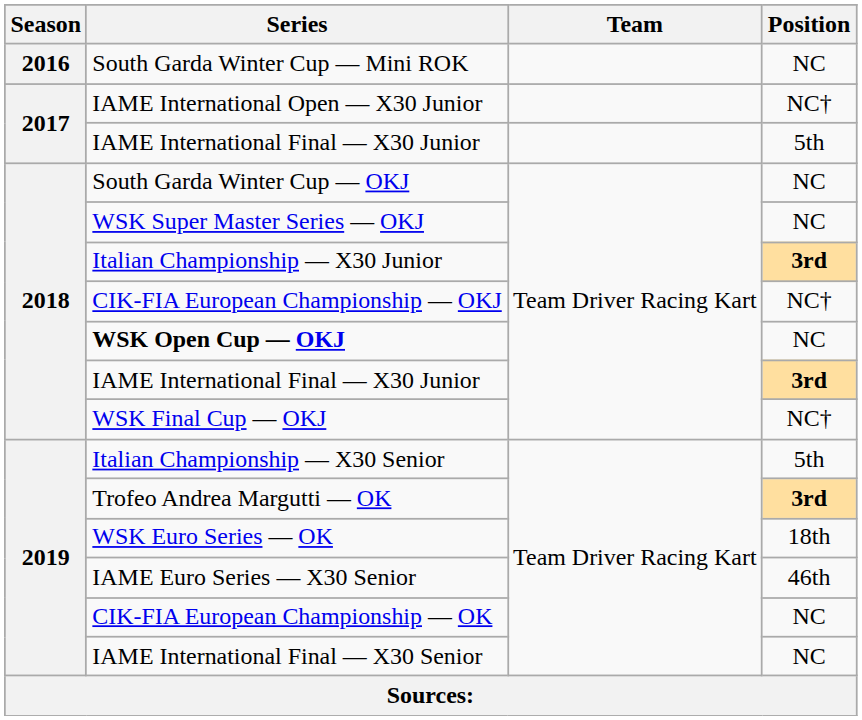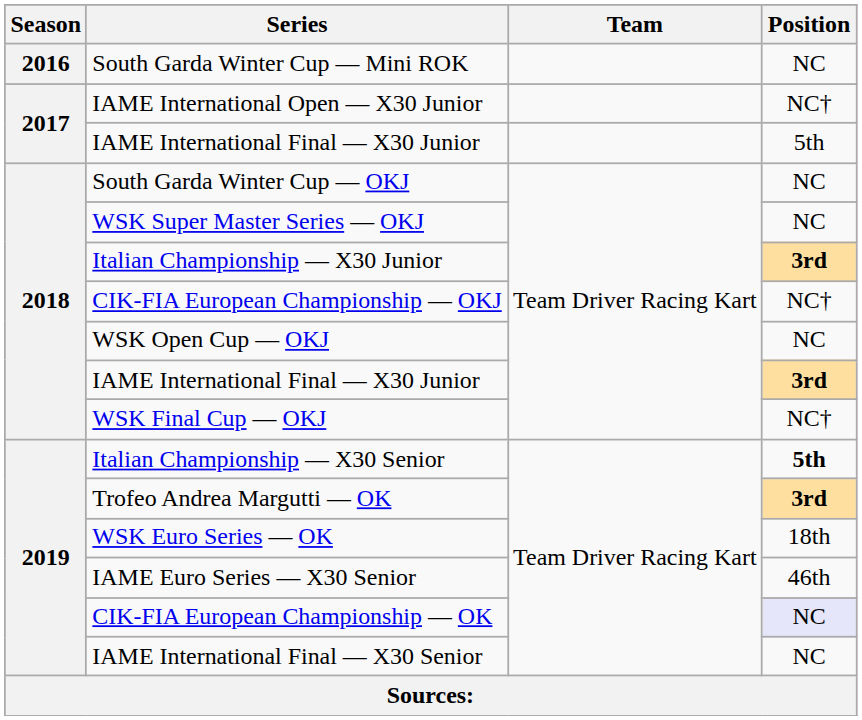(219, 339) bold -> (211, 339) normal
(809, 458) normal -> (809, 458) bold
(809, 616) no background -> (809, 616) lavender background
